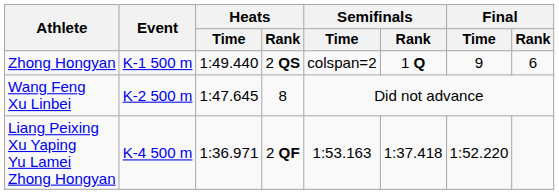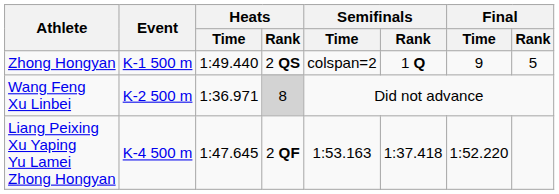(533, 63) 6 -> (533, 63) 5
(229, 96) 1:47.645 -> (229, 96) 1:36.971
(283, 96) no background -> (283, 96) lightgrey background
(229, 153) 1:36.971 -> (229, 153) 1:47.645
